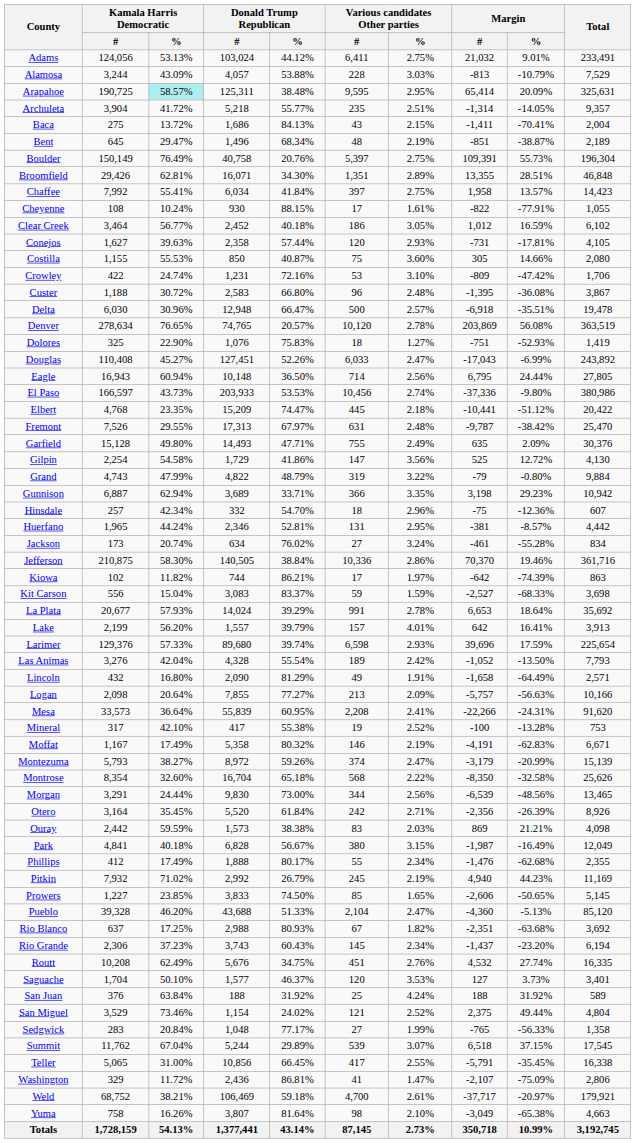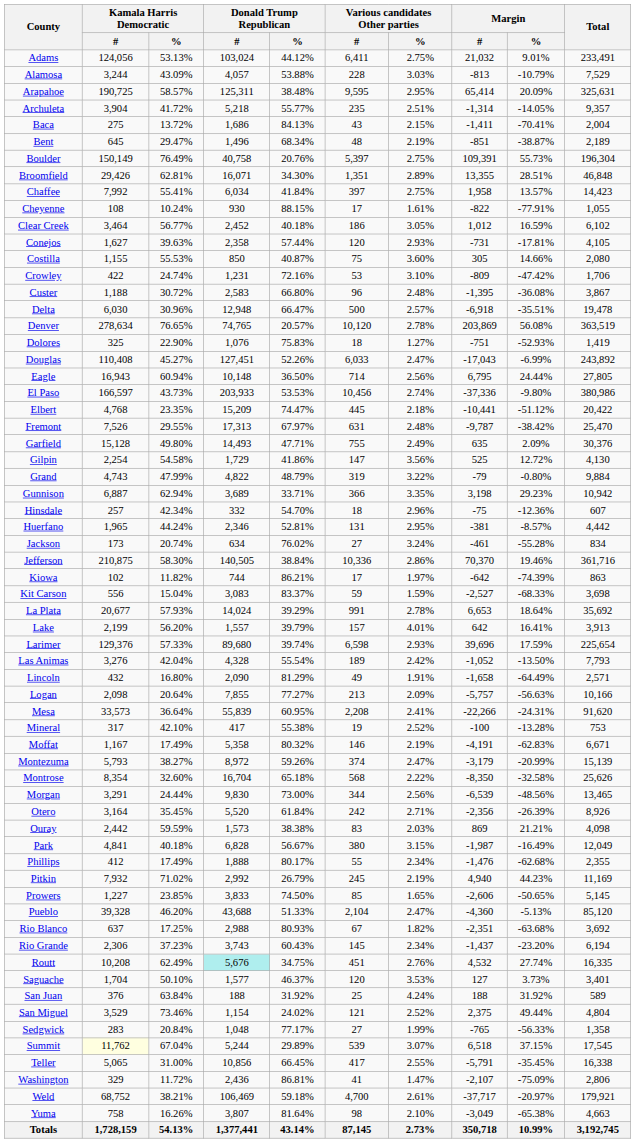(176, 91) paleturquoise background -> (176, 91) no background
(237, 962) no background -> (237, 962) paleturquoise background
(116, 1046) no background -> (116, 1046) lightyellow background
